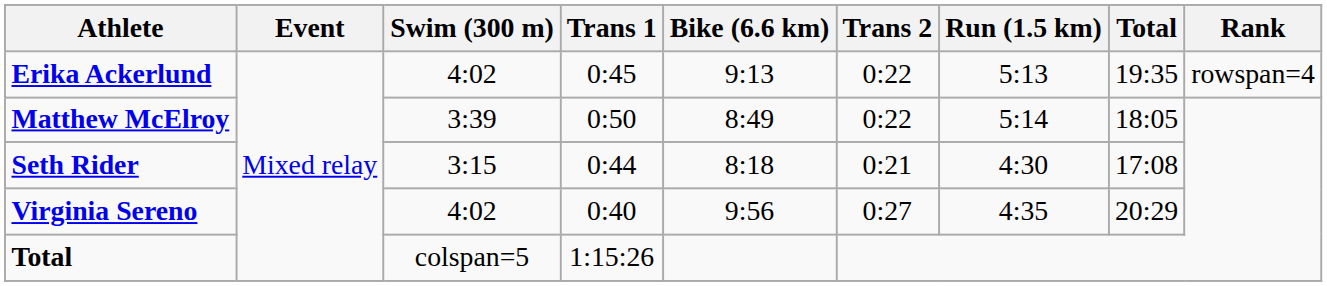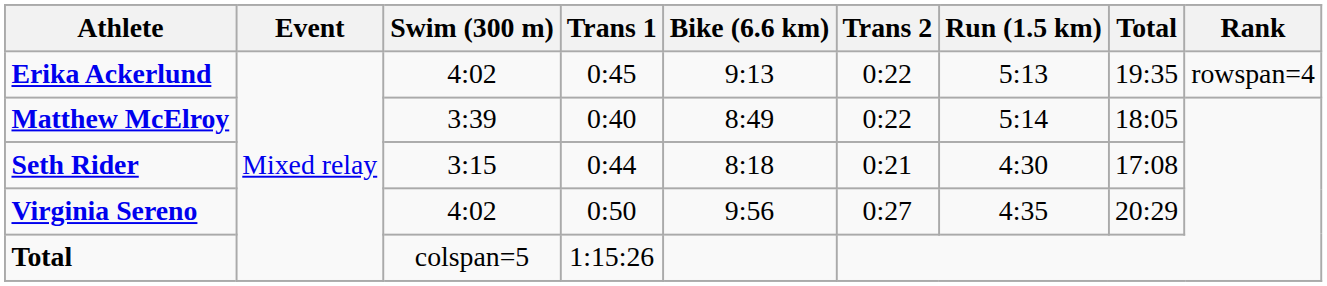(612, 119) 0:50 -> (612, 119) 0:40
(612, 211) 0:40 -> (612, 211) 0:50
